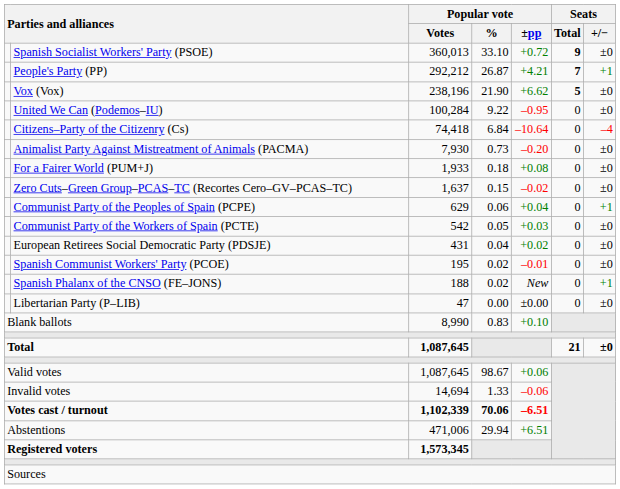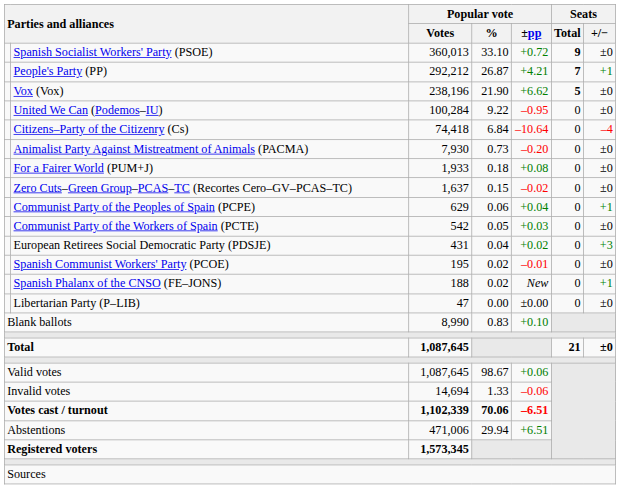(606, 245) ±0 -> (606, 245) +3
